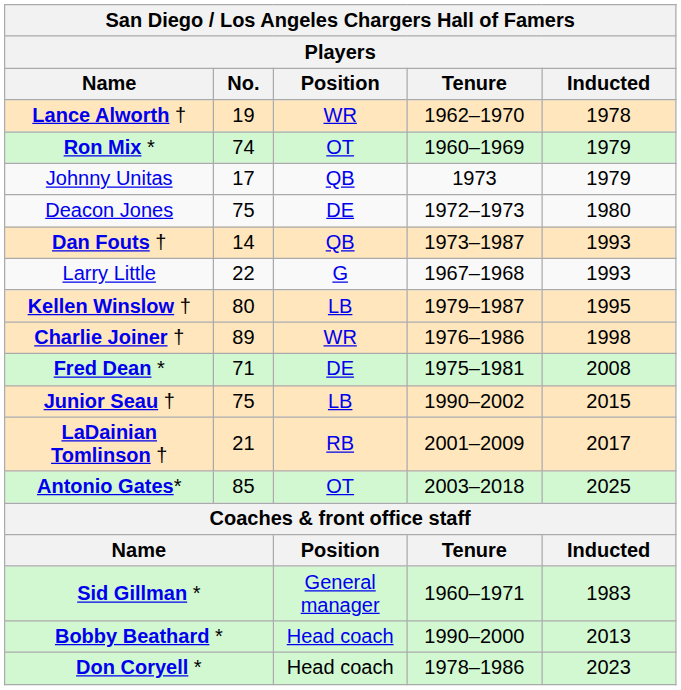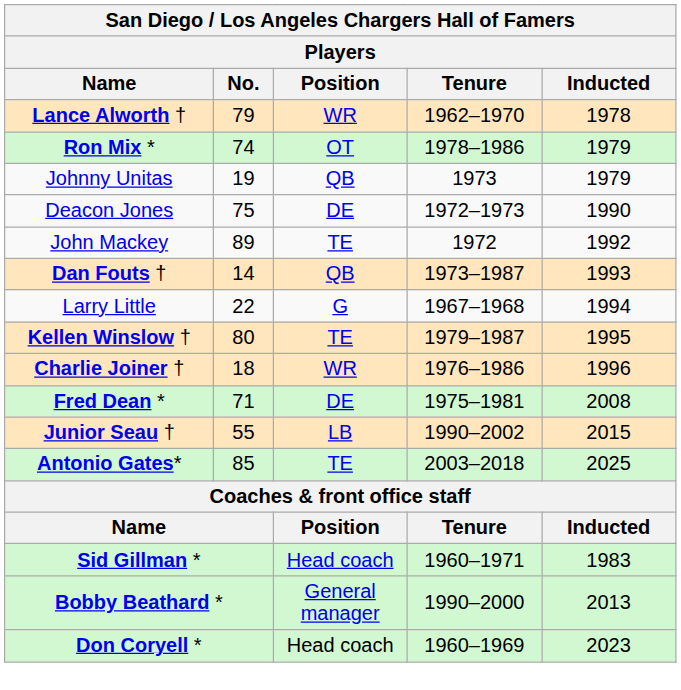(243, 115) 19 -> (243, 115) 79
(474, 147) 1960–1969 -> (474, 147) 1978–1986
(243, 178) 17 -> (243, 178) 19
(609, 210) 1980 -> (609, 210) 1990
+ row: (109, 242)
(609, 274) 1993 -> (609, 305) 1994
(340, 305) LB -> (340, 337) TE
(243, 337) 89 -> (243, 369) 18
(609, 337) 1998 -> (609, 369) 1996
(243, 400) 75 -> (243, 432) 55
- row: (109, 443)
(340, 486) OT -> (340, 464) TE
(340, 593) General manager -> (340, 559) Head coach
(340, 636) Head coach -> (340, 602) General manager
(474, 668) 1978–1986 -> (474, 645) 1960–1969
